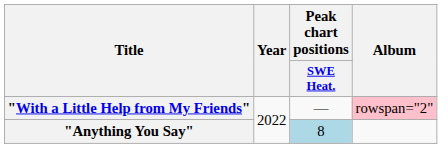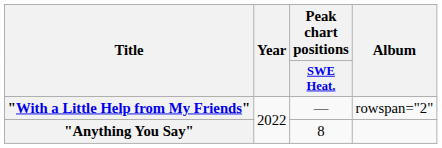(394, 108) pink background -> (394, 108) no background
(321, 131) lightblue background -> (321, 131) no background
